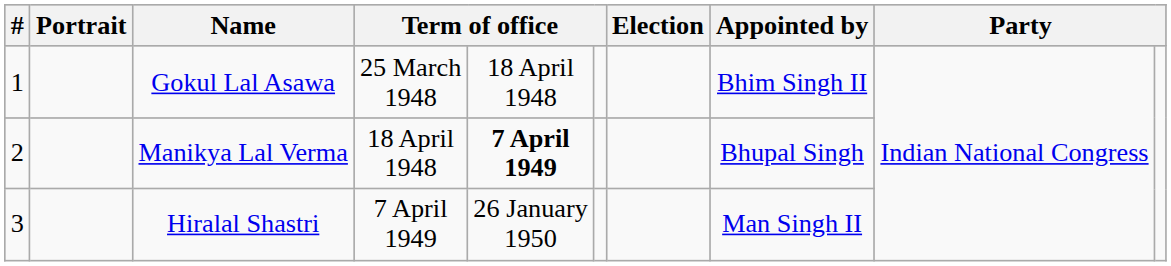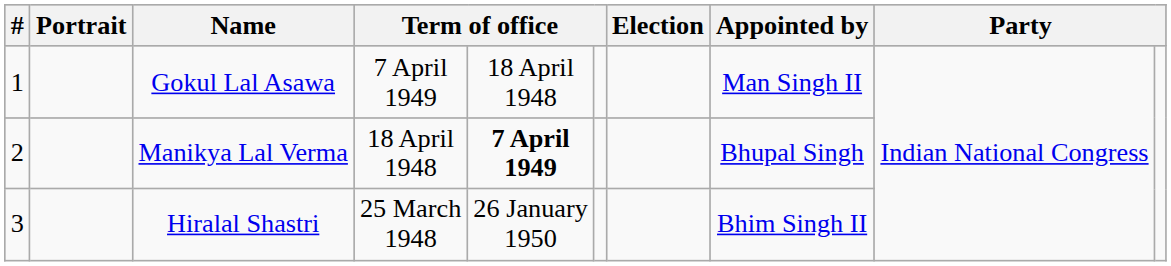(411, 81) 25 March 1948 -> (411, 81) 7 April 1949
(792, 81) Bhim Singh II -> (792, 81) Man Singh II
(411, 223) 7 April 1949 -> (411, 223) 25 March 1948
(792, 223) Man Singh II -> (792, 223) Bhim Singh II
